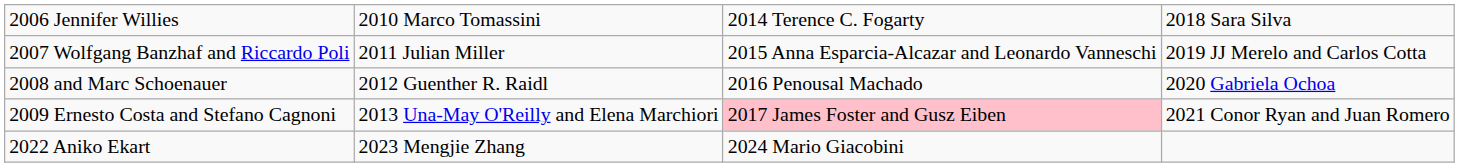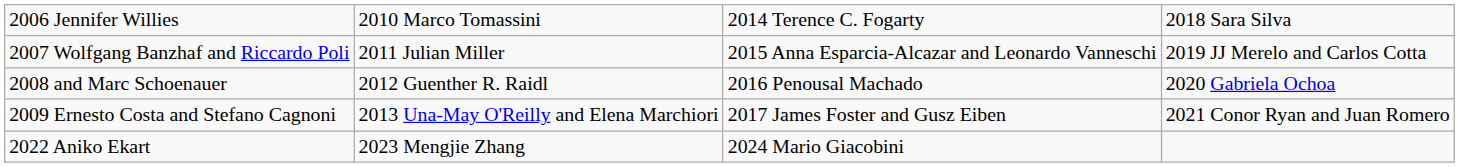(867, 114) pink background -> (867, 114) no background
